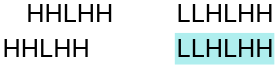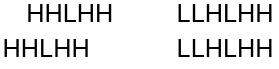(225, 48) paleturquoise background -> (225, 48) no background
